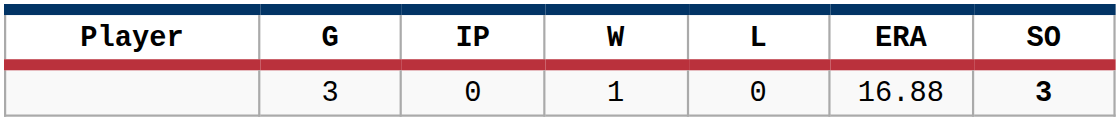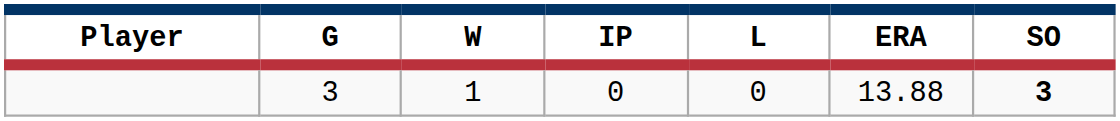columns swapped: (473, 37) <-> (616, 37)
(901, 93) 16.88 -> (901, 93) 13.88
